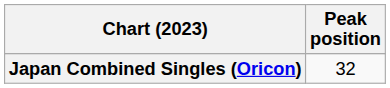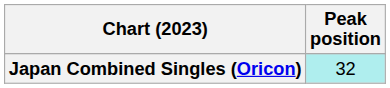(346, 68) no background -> (346, 68) paleturquoise background
